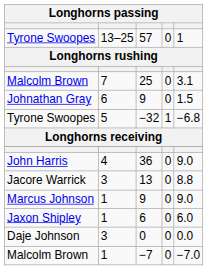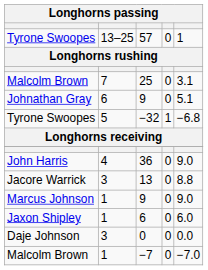(185, 99) 1.5 -> (185, 99) 5.1
